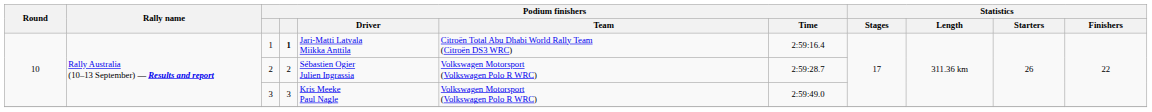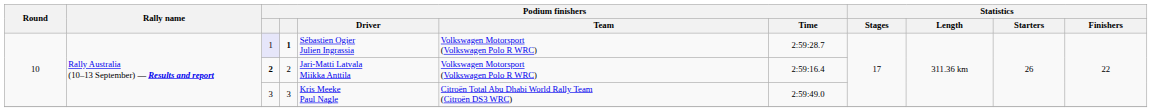(271, 45) no background -> (271, 45) lavender background
(331, 45) Jari-Matti Latvala Miikka Anttila -> (327, 45) Sébastien Ogier Julien Ingrassia
(517, 45) Citroën Total Abu Dhabi World Rally Team (Citroën DS3 WRC) -> (489, 45) Volkswagen Motorsport (Volkswagen Polo R WRC)
(808, 45) 2:59:16.4 -> (808, 45) 2:59:28.7
(271, 69) normal -> (271, 69) bold
(327, 69) Sébastien Ogier Julien Ingrassia -> (331, 69) Jari-Matti Latvala Miikka Anttila
(808, 69) 2:59:28.7 -> (808, 69) 2:59:16.4
(489, 94) Volkswagen Motorsport (Volkswagen Polo R WRC) -> (517, 94) Citroën Total Abu Dhabi World Rally Team (Citroën DS3 WRC)
